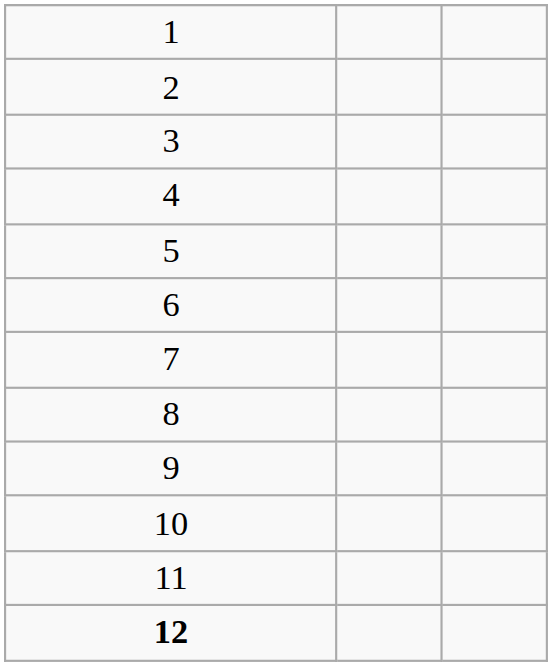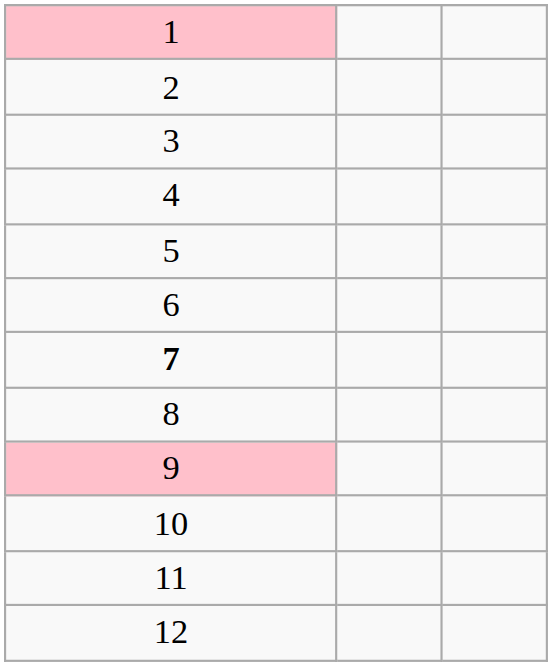(171, 31) no background -> (171, 31) pink background
(171, 359) normal -> (171, 359) bold
(171, 468) no background -> (171, 468) pink background
(171, 631) bold -> (171, 631) normal
